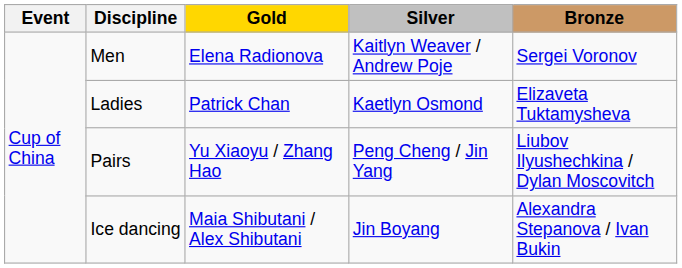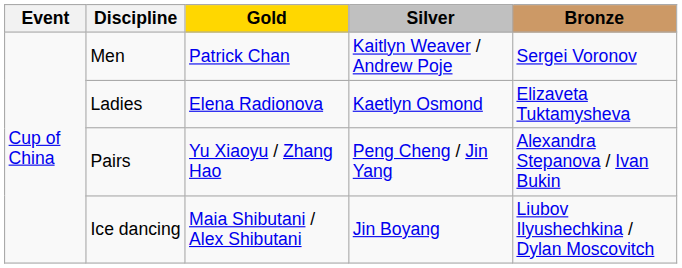(256, 56) Elena Radionova -> (239, 56) Patrick Chan
(239, 103) Patrick Chan -> (256, 103) Elena Radionova
(585, 161) Liubov Ilyushechkina / Dylan Moscovitch -> (582, 161) Alexandra Stepanova / Ivan Bukin
(582, 229) Alexandra Stepanova / Ivan Bukin -> (585, 229) Liubov Ilyushechkina / Dylan Moscovitch
